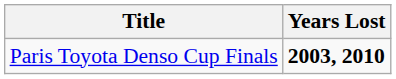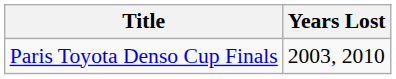(336, 55) bold -> (336, 55) normal
